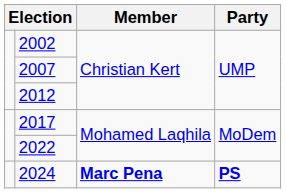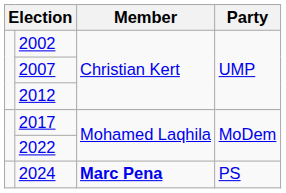(230, 174) bold -> (230, 174) normal
